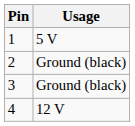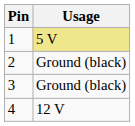(47, 39) no background -> (47, 39) khaki background
